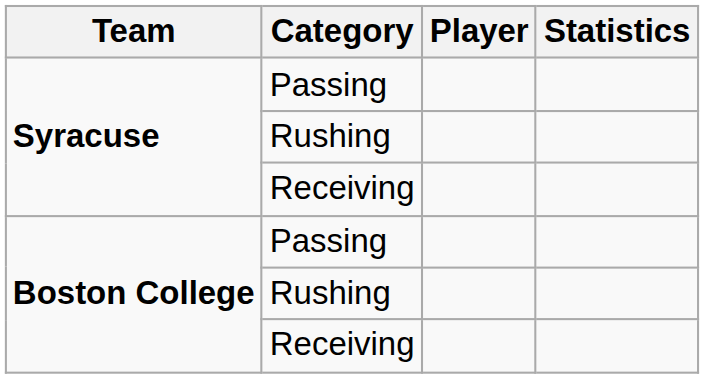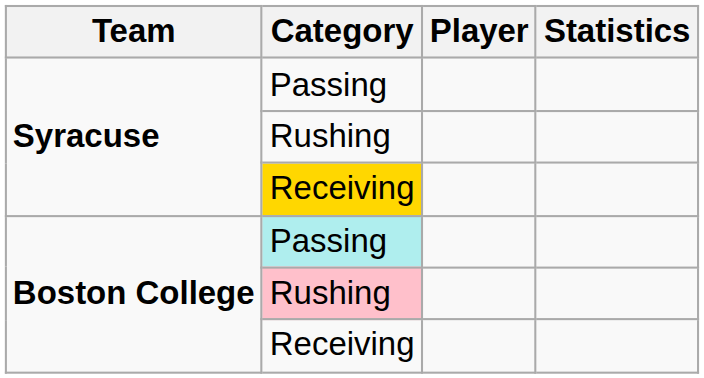(342, 188) no background -> (342, 188) gold background
(328, 240) no background -> (328, 240) paleturquoise background
(330, 292) no background -> (330, 292) pink background
